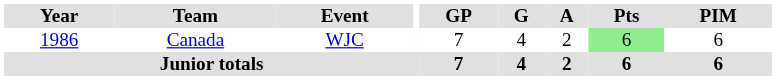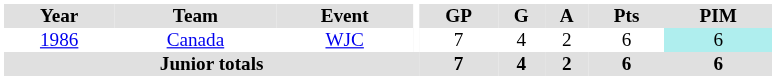(627, 39) lightgreen background -> (627, 39) no background
(718, 39) no background -> (718, 39) paleturquoise background
